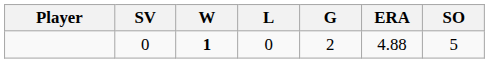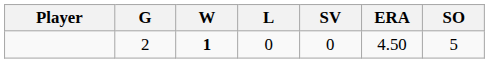columns swapped: (330, 17) <-> (145, 17)
(392, 44) 4.88 -> (392, 44) 4.50
